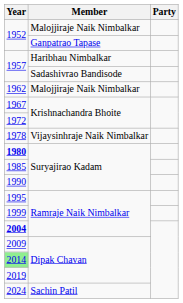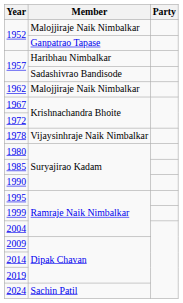(16, 151) bold -> (16, 151) normal
(16, 228) bold -> (16, 228) normal
(16, 259) lightgreen background -> (16, 259) no background
